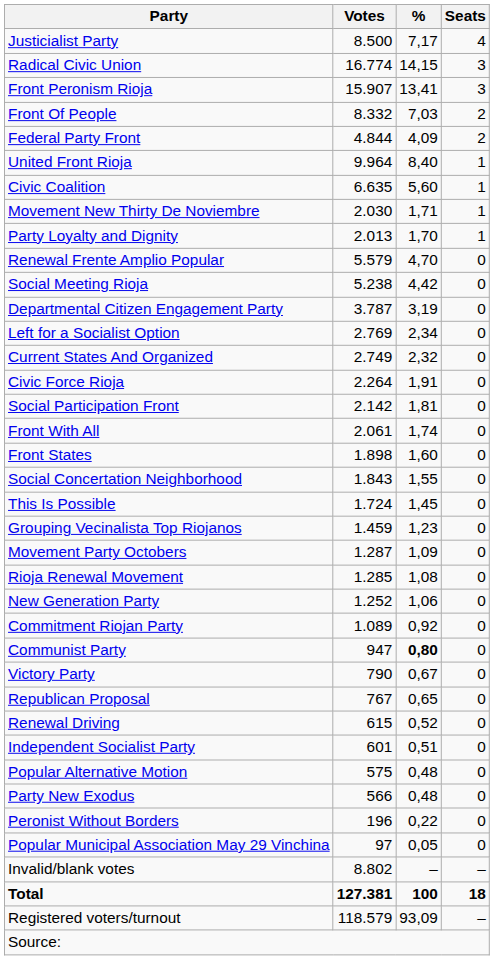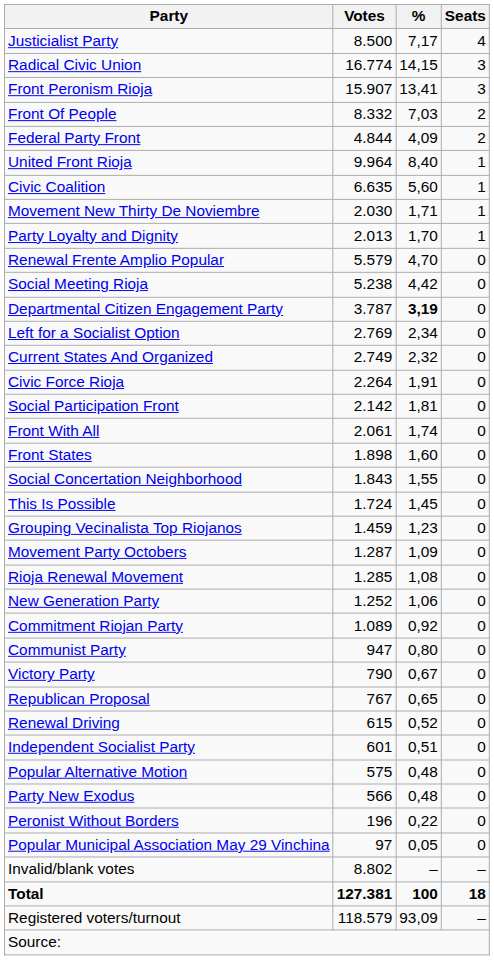(423, 308) normal -> (423, 308) bold
(423, 650) bold -> (423, 650) normal
